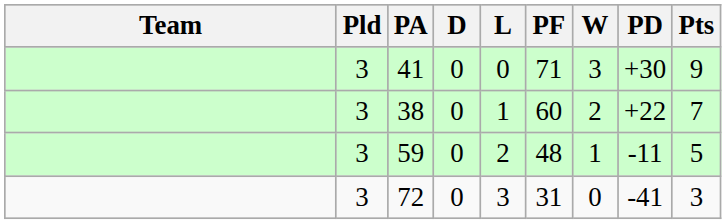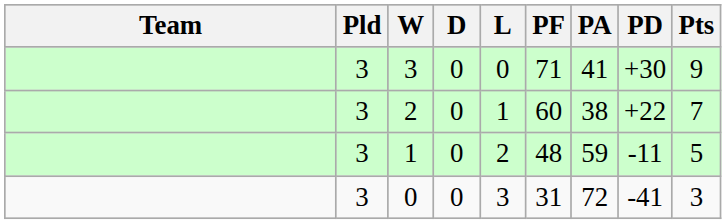columns swapped: (595, 25) <-> (411, 25)
